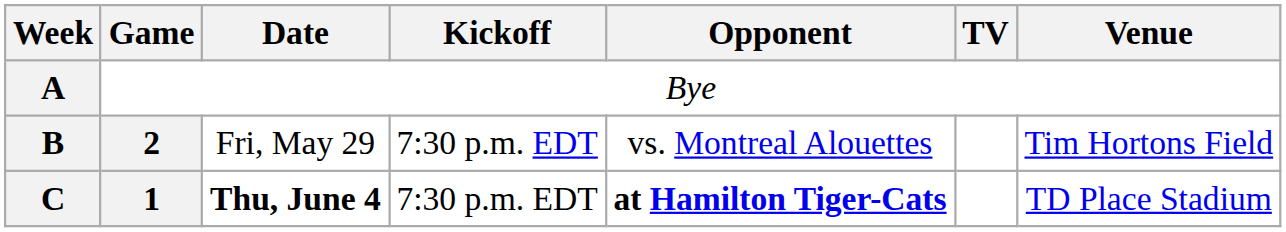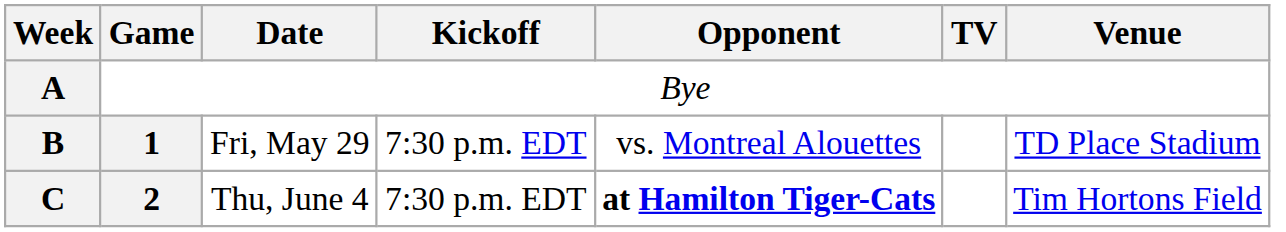(152, 143) 2 -> (152, 143) 1
(1149, 143) Tim Hortons Field -> (1138, 143) TD Place Stadium
(152, 198) 1 -> (152, 198) 2
(295, 198) bold -> (290, 198) normal
(1149, 198) TD Place Stadium -> (1138, 198) Tim Hortons Field
